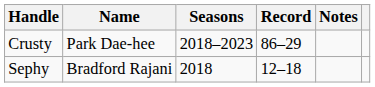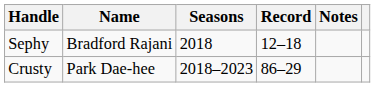rows swapped: (29, 69) <-> (30, 43)
